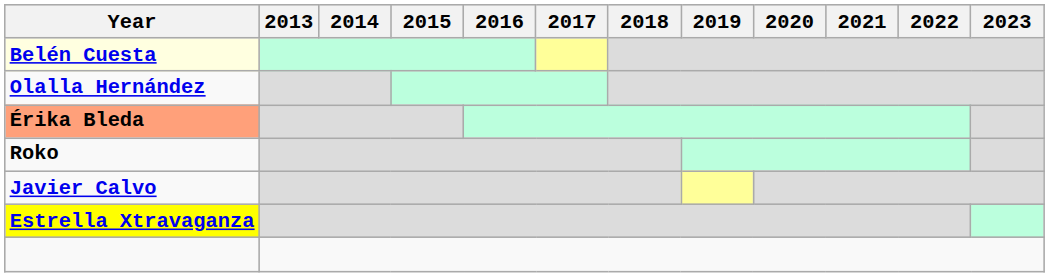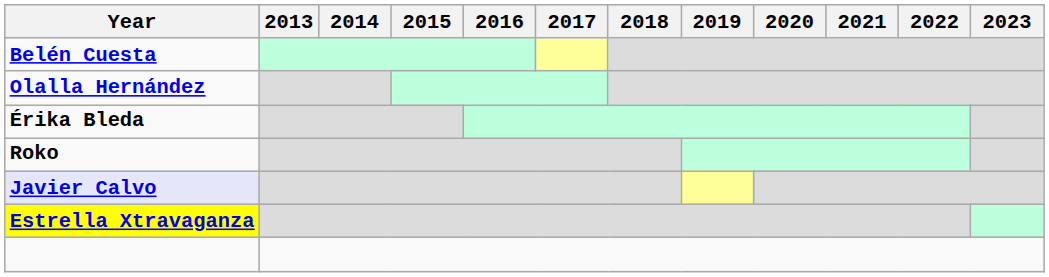(83, 55) lightyellow background -> (83, 55) no background
(77, 121) lightsalmon background -> (77, 121) no background
(83, 188) no background -> (83, 188) lavender background
